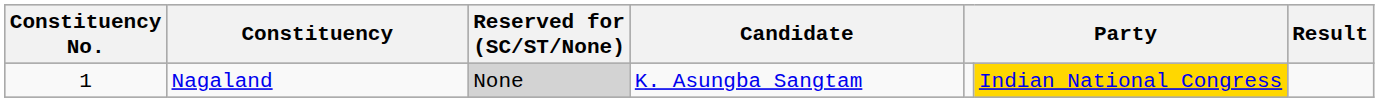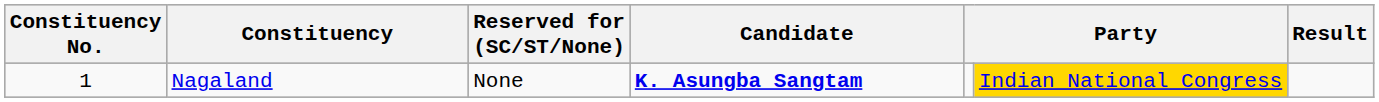(498, 81) lightgrey background -> (498, 81) no background
(749, 81) normal -> (749, 81) bold
